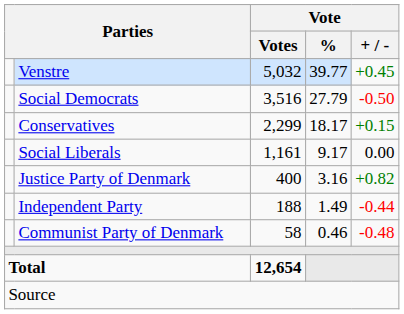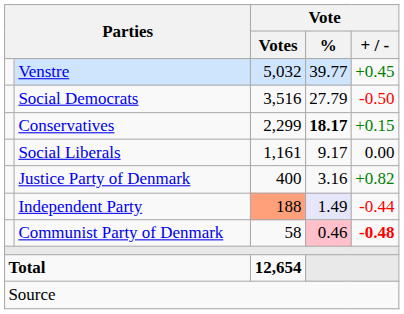(328, 125) normal -> (328, 125) bold
(289, 206) no background -> (289, 206) lightsalmon background
(333, 206) no background -> (333, 206) lavender background
(333, 233) no background -> (333, 233) pink background
(377, 233) normal -> (377, 233) bold
